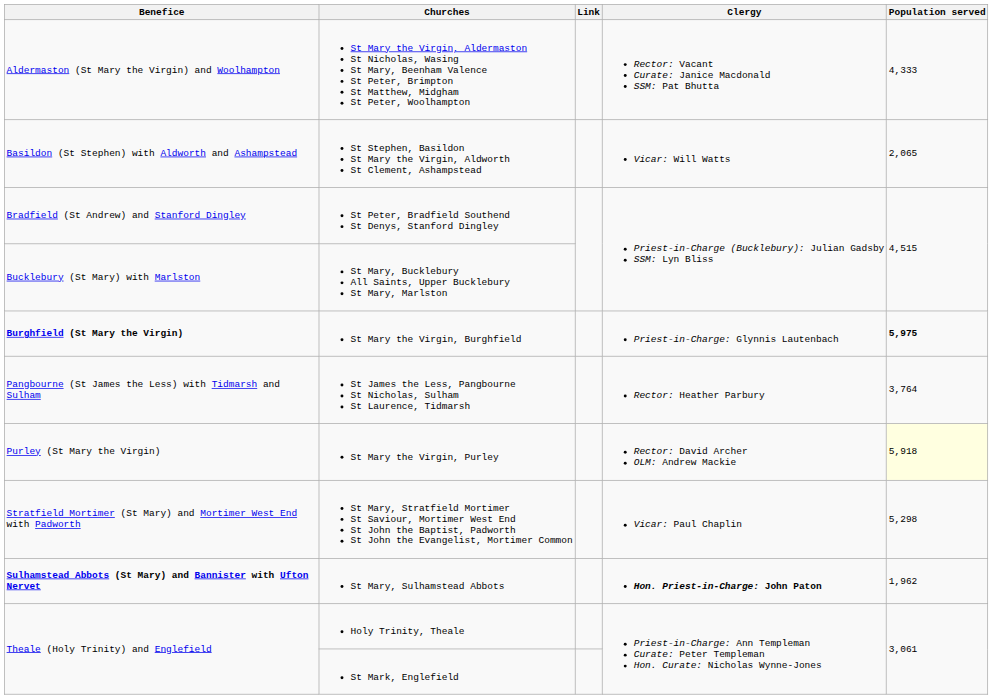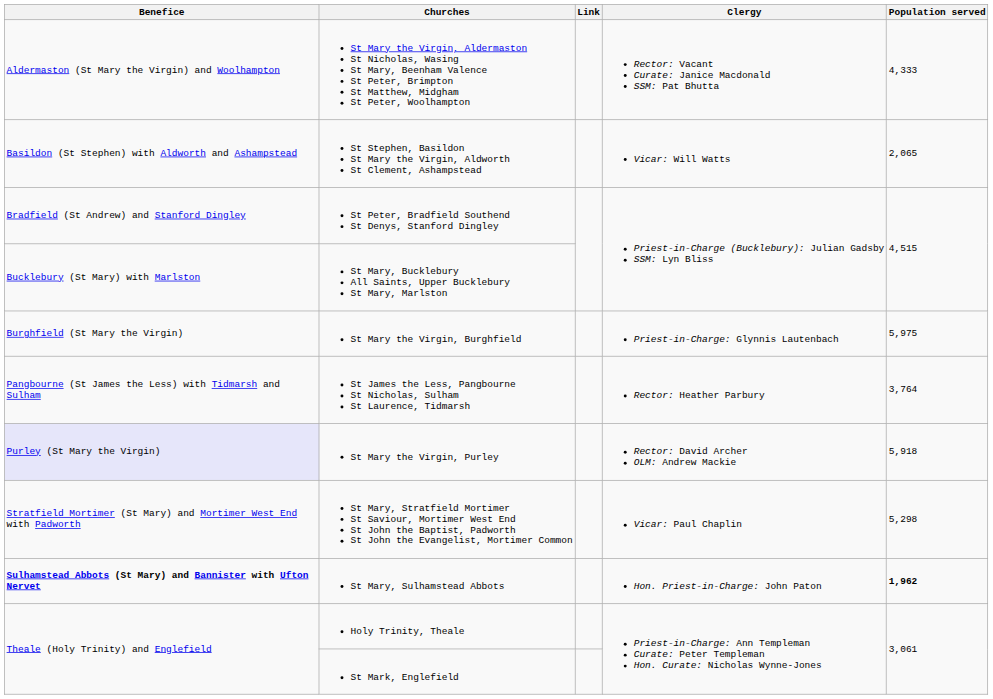(95, 334) bold -> (95, 334) normal
(903, 334) bold -> (903, 334) normal
(84, 452) no background -> (84, 452) lavender background
(903, 452) lightyellow background -> (903, 452) no background
(744, 586) bold -> (744, 586) normal
(903, 581) normal -> (903, 581) bold
